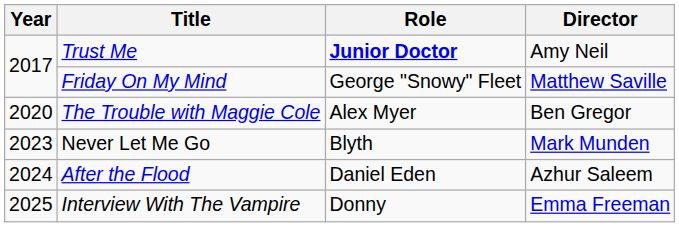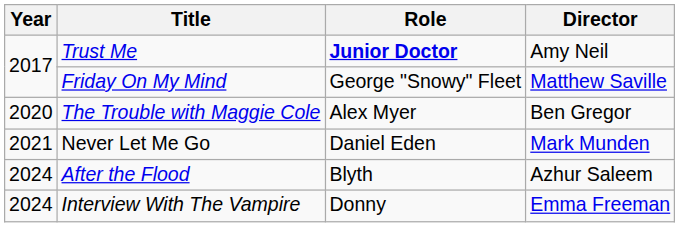(31, 143) 2023 -> (31, 143) 2021
(351, 143) Blyth -> (383, 143) Daniel Eden
(383, 174) Daniel Eden -> (351, 174) Blyth
(31, 205) 2025 -> (31, 205) 2024
